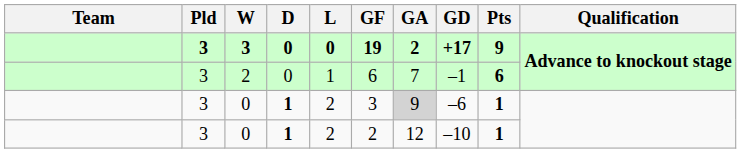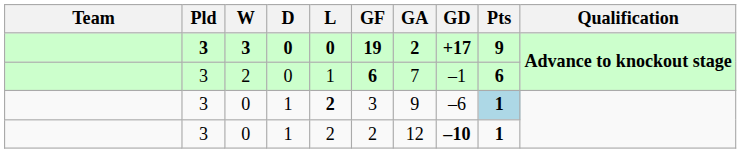(372, 76) normal -> (372, 76) bold
(288, 104) bold -> (288, 104) normal
(330, 104) normal -> (330, 104) bold
(415, 104) lightgrey background -> (415, 104) no background
(499, 104) no background -> (499, 104) lightblue background
(288, 133) bold -> (288, 133) normal
(457, 133) normal -> (457, 133) bold
